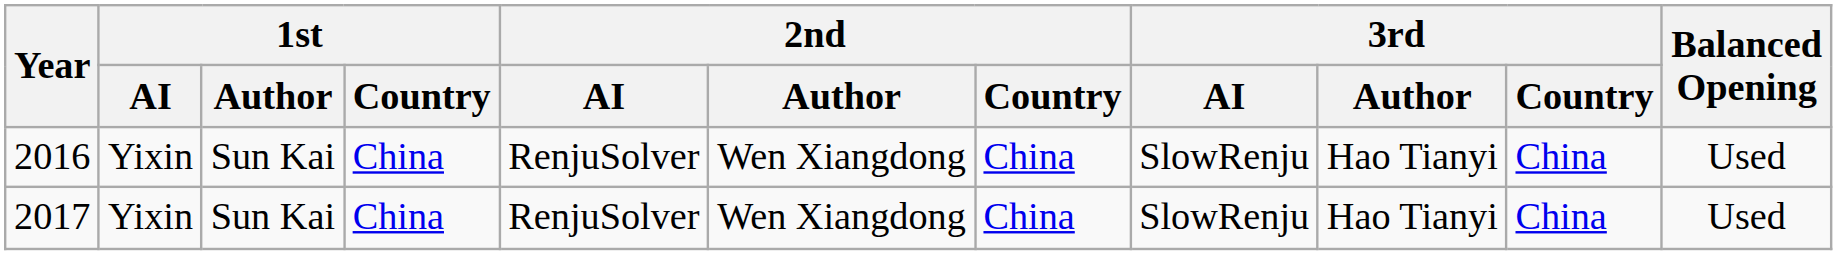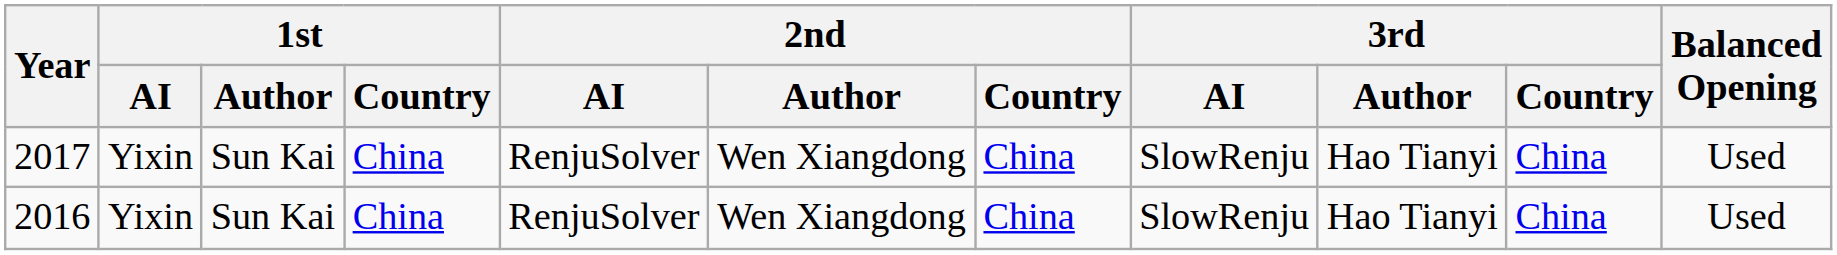rows swapped: (52, 156) <-> (52, 216)
